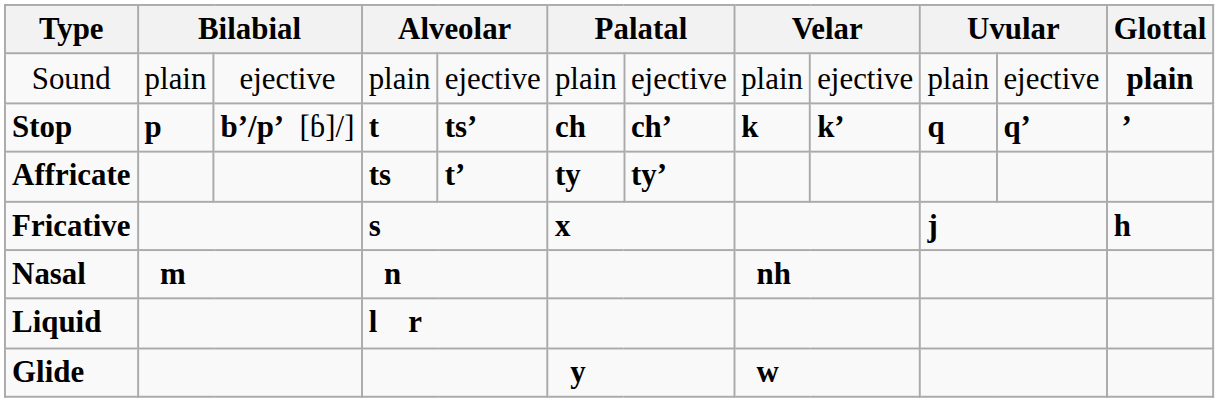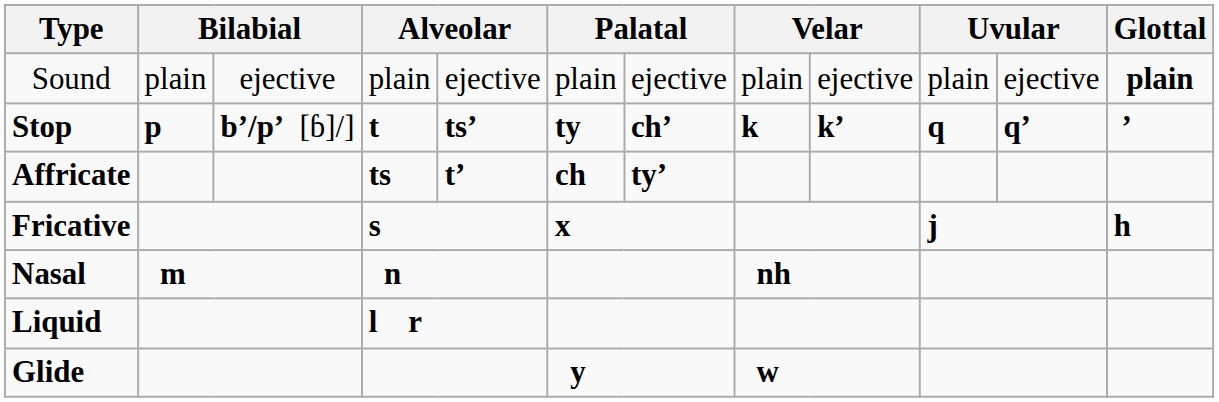(578, 126) ch -> (576, 126) ty
(576, 175) ty -> (578, 175) ch
